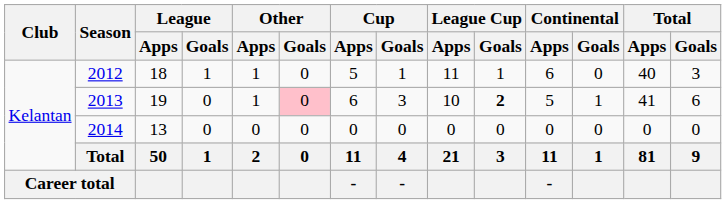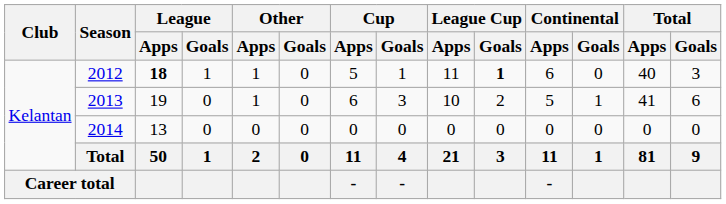(158, 73) normal -> (158, 73) bold
(500, 73) normal -> (500, 73) bold
(305, 101) pink background -> (305, 101) no background
(500, 101) bold -> (500, 101) normal
